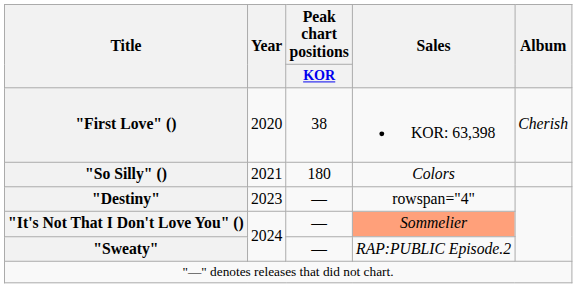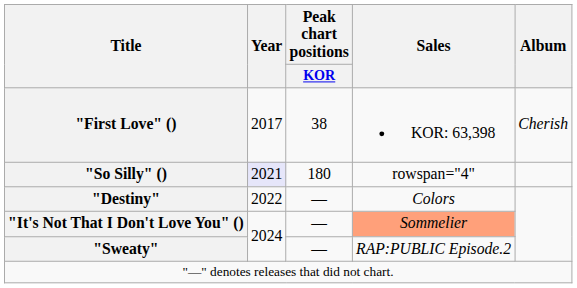(267, 124) 2020 -> (267, 124) 2017
(267, 174) no background -> (267, 174) lavender background
(434, 174) Colors -> (434, 174) rowspan="4"
(267, 199) 2023 -> (267, 199) 2022
(434, 199) rowspan="4" -> (434, 199) Colors
